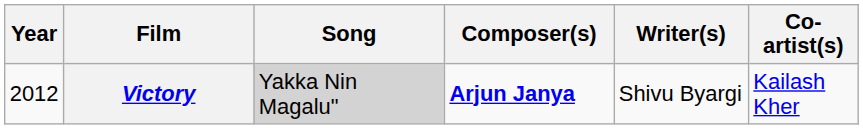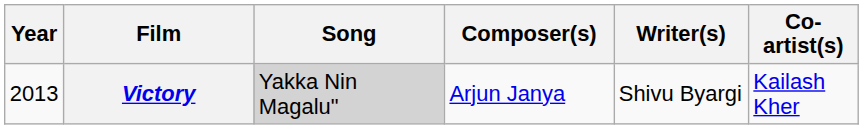(34, 93) 2012 -> (34, 93) 2013
(512, 93) bold -> (507, 93) normal
